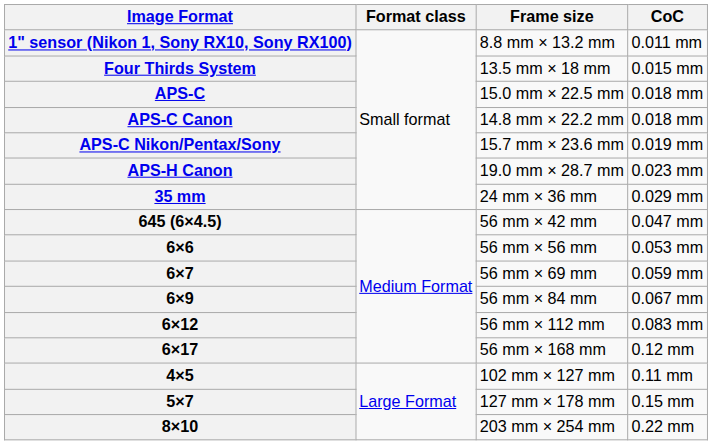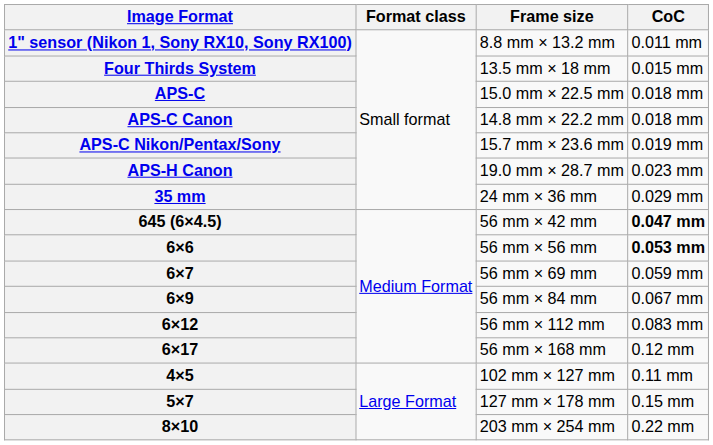(667, 222) normal -> (668, 222) bold
(667, 247) normal -> (668, 247) bold
